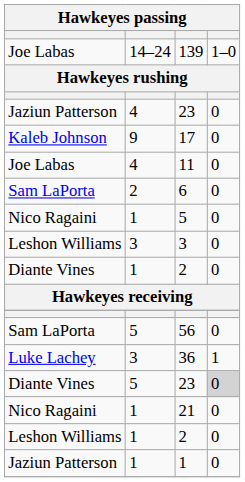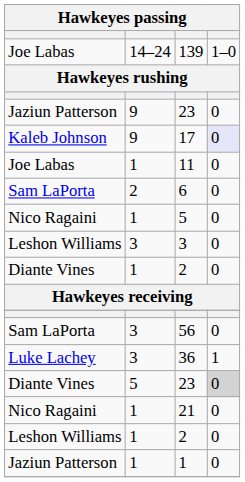(133, 112) 4 -> (133, 112) 9
(215, 138) no background -> (215, 138) lavender background
(133, 164) 4 -> (133, 164) 1
(133, 330) 5 -> (133, 330) 3
